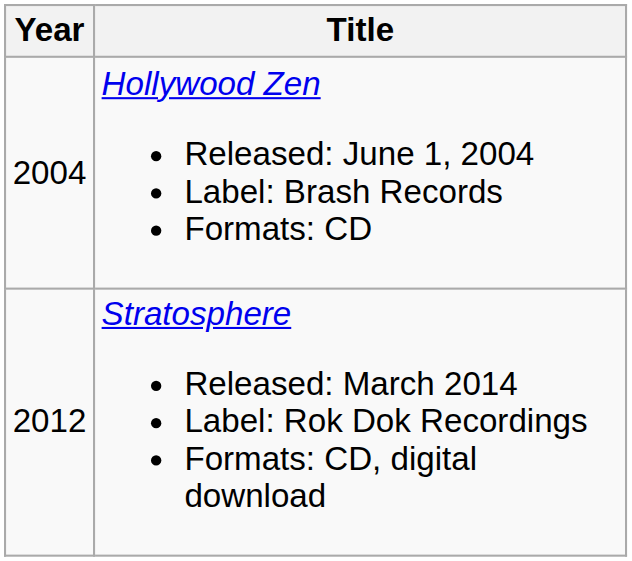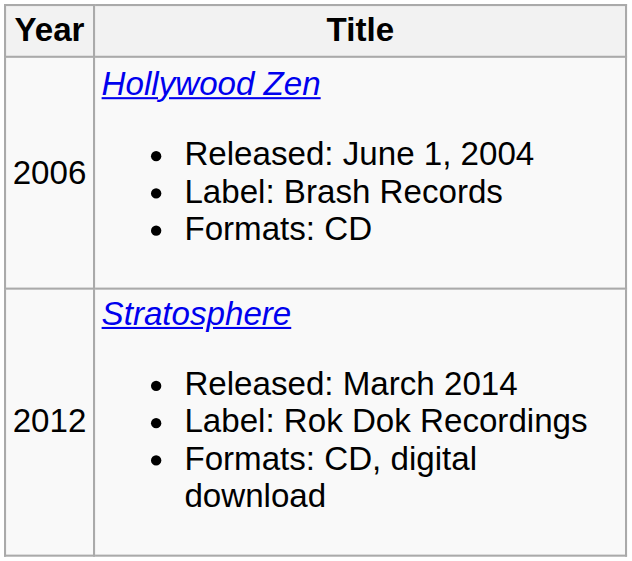(50, 172) 2004 -> (50, 172) 2006
